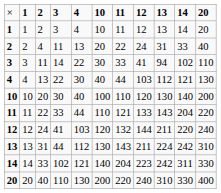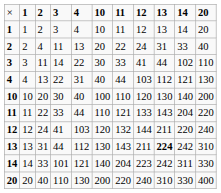(162, 63) 94 -> (162, 63) 44
(79, 79) 30 -> (79, 79) 31
(165, 146) normal -> (165, 146) bold
(61, 163) 102 -> (61, 163) 101
